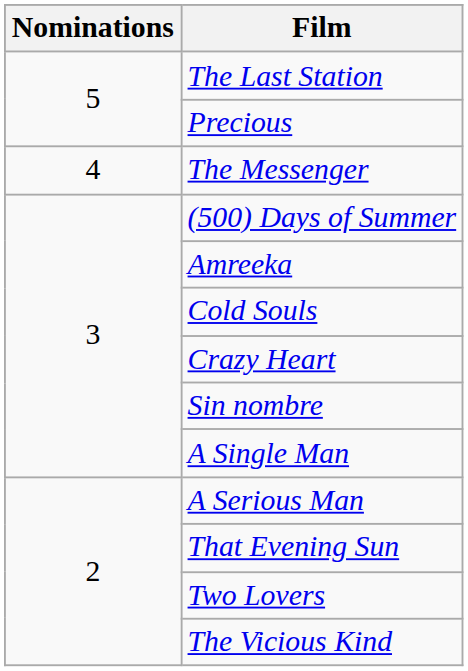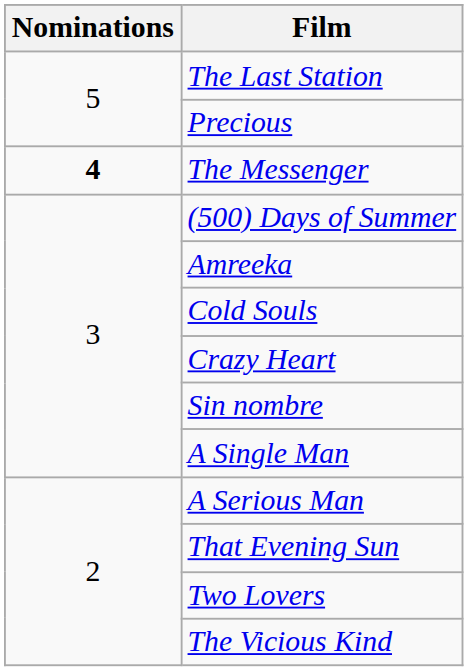(93, 169) normal -> (93, 169) bold
